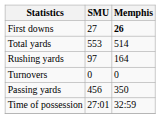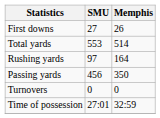(119, 28) bold -> (119, 28) normal
rows swapped: (34, 90) <-> (28, 74)
